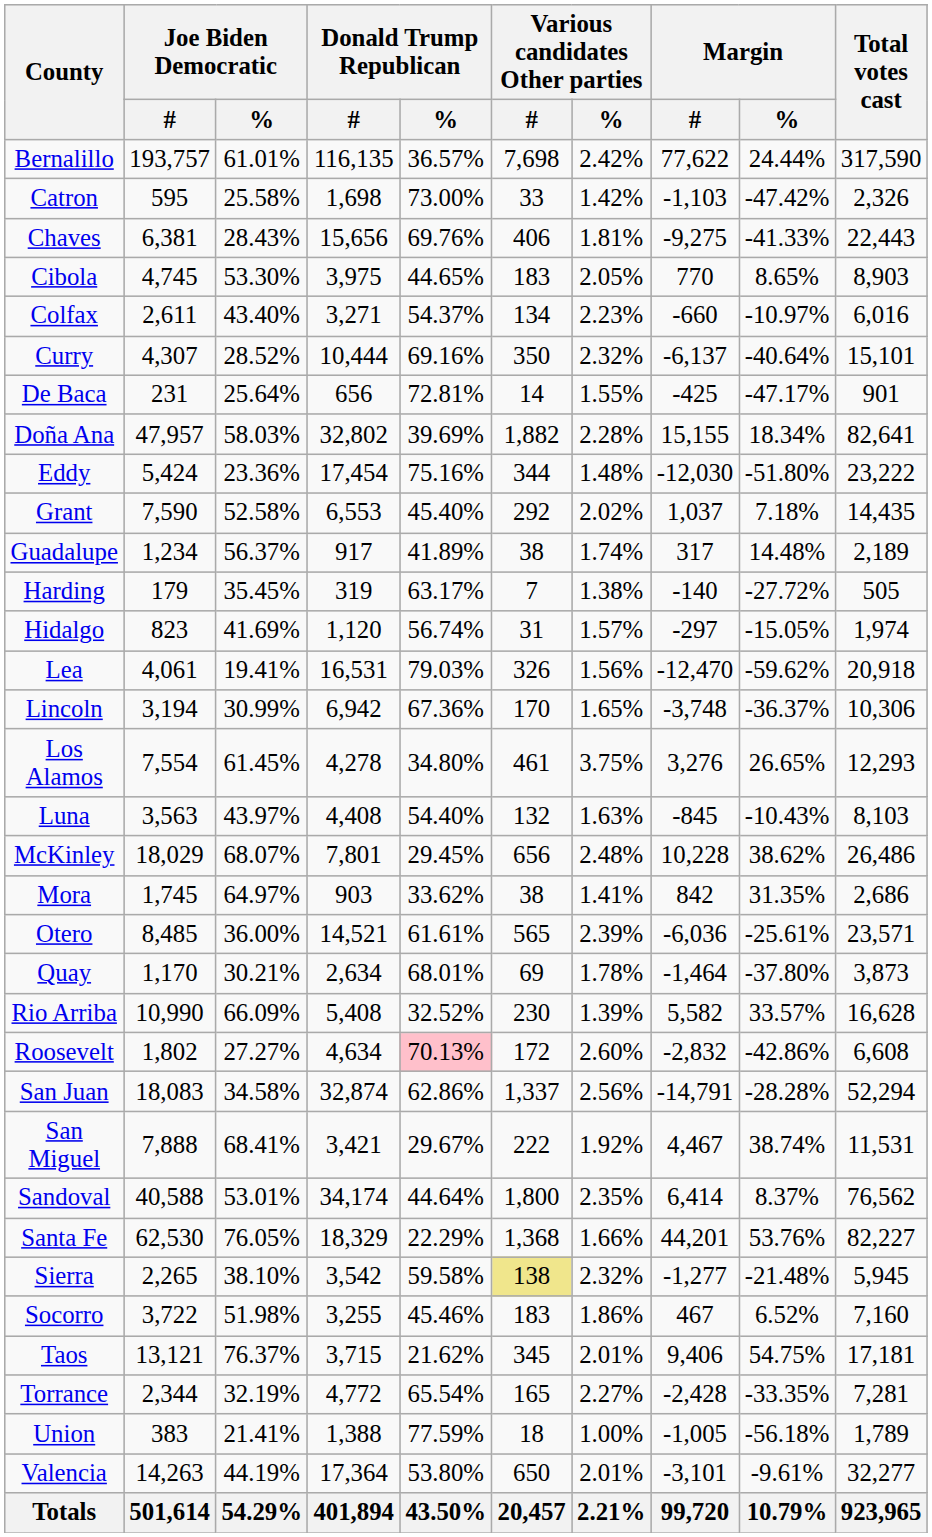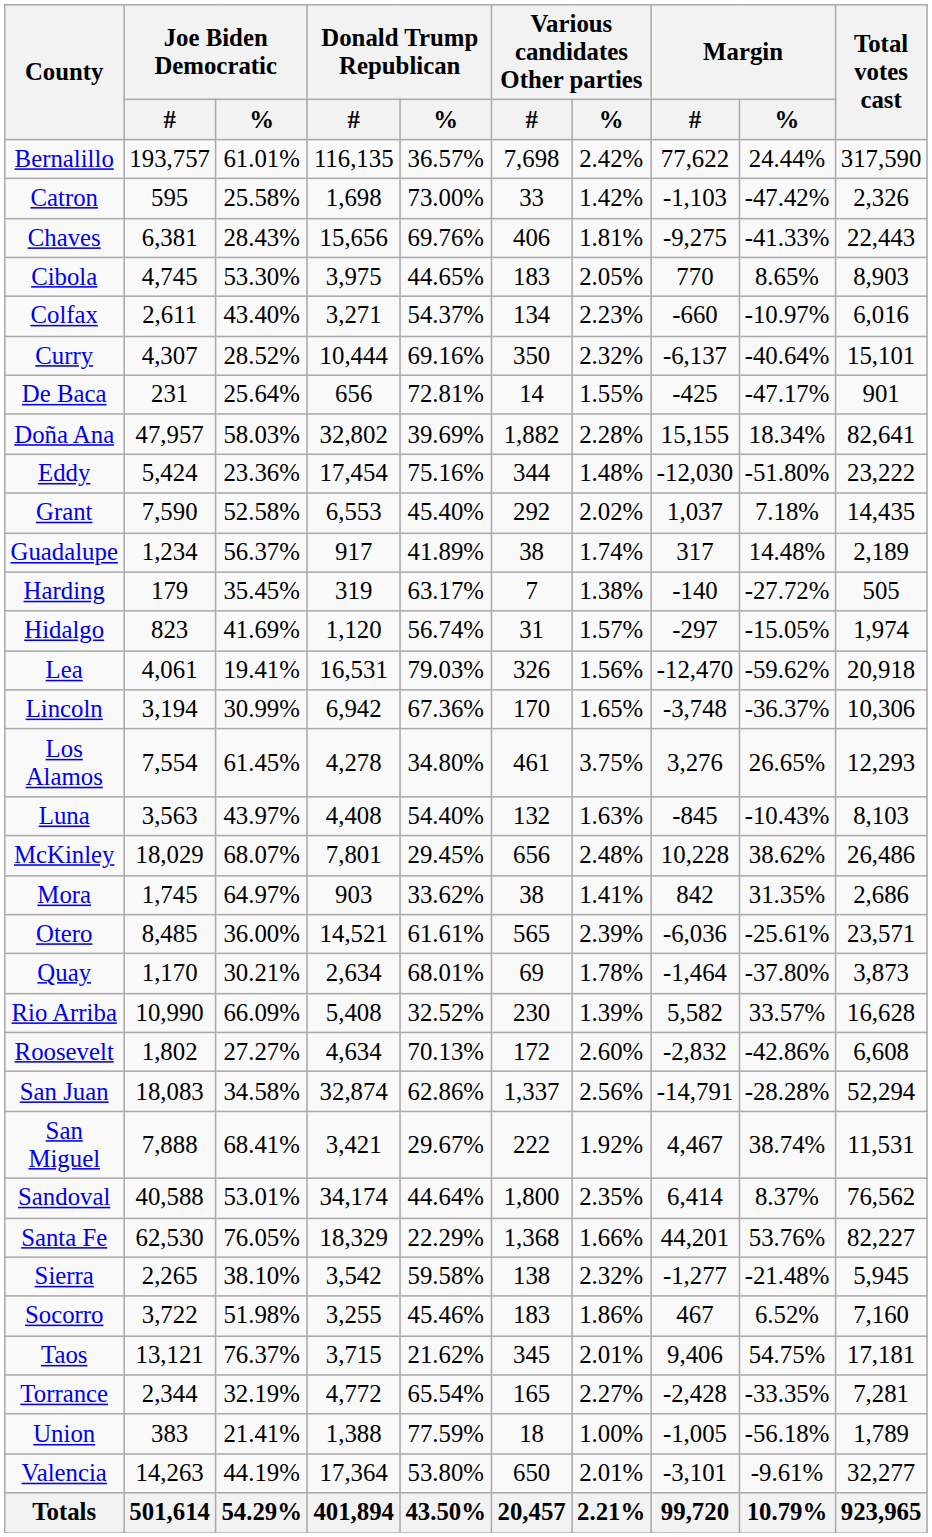(446, 1051) pink background -> (446, 1051) no background
(532, 1276) khaki background -> (532, 1276) no background
